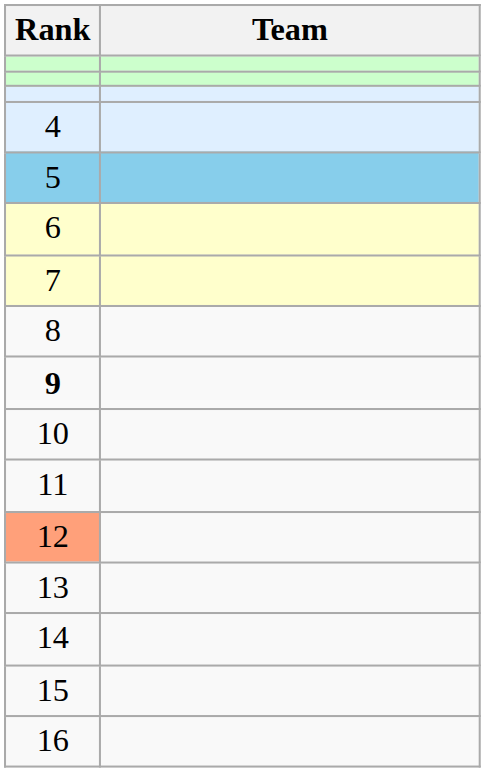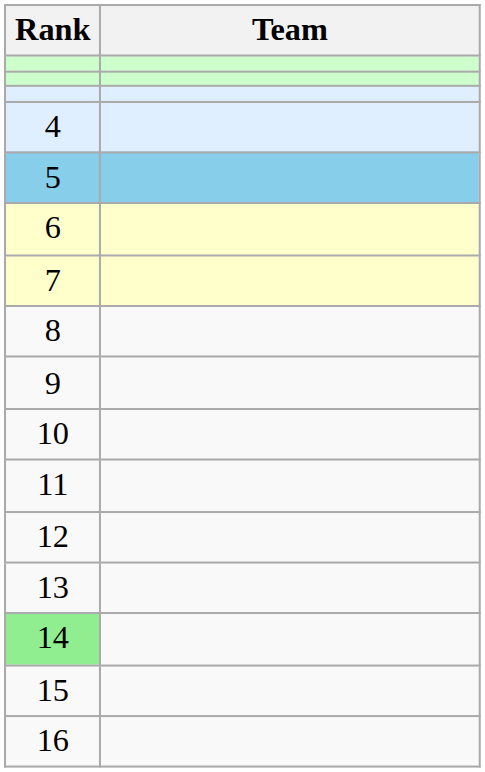(53, 382) bold -> (53, 382) normal
(53, 536) lightsalmon background -> (53, 536) no background
(53, 638) no background -> (53, 638) lightgreen background
